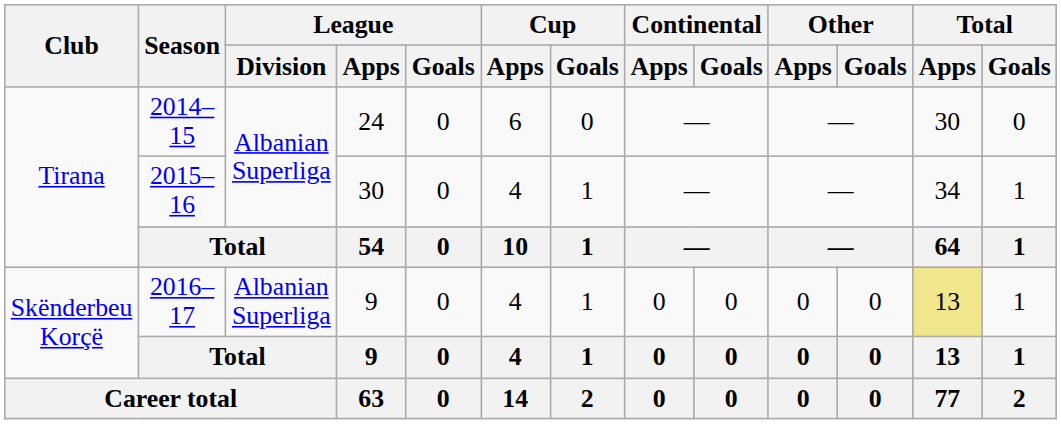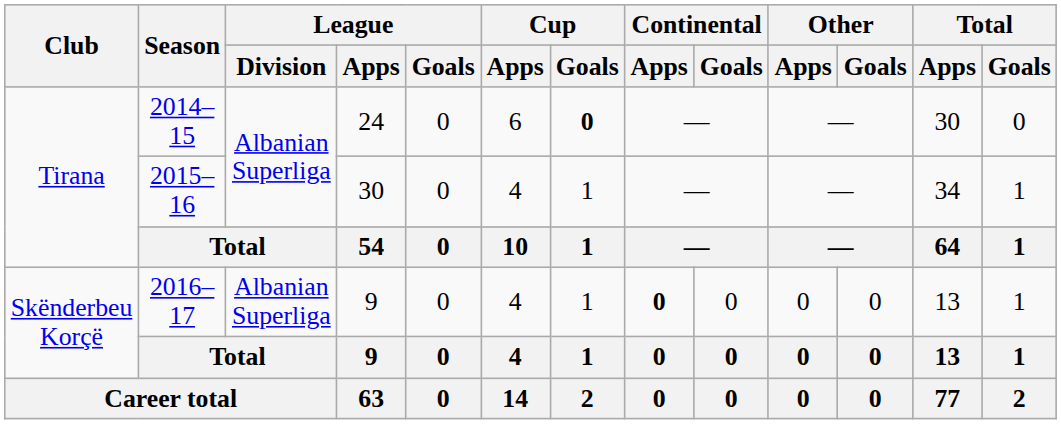(587, 121) normal -> (587, 121) bold
(659, 301) normal -> (659, 301) bold
(947, 301) khaki background -> (947, 301) no background
